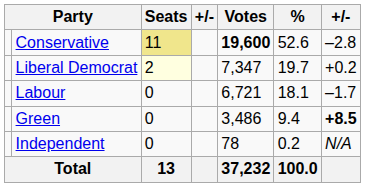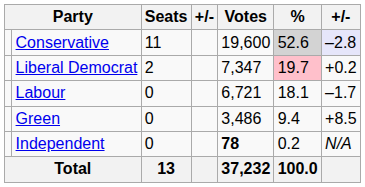(153, 42) khaki background -> (153, 42) no background
(246, 42) bold -> (246, 42) normal
(293, 42) no background -> (293, 42) lightgrey background
(341, 42) no background -> (341, 42) lavender background
(149, 67) lightyellow background -> (149, 67) no background
(293, 67) no background -> (293, 67) pink background
(341, 118) bold -> (341, 118) normal
(230, 144) normal -> (230, 144) bold
